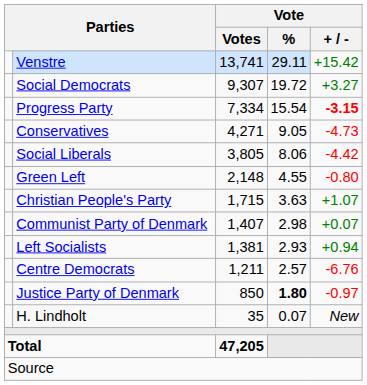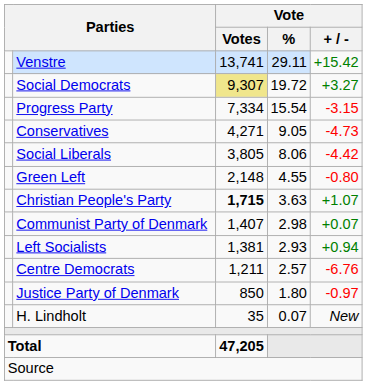(246, 85) no background -> (246, 85) khaki background
(342, 108) bold -> (342, 108) normal
(246, 200) normal -> (246, 200) bold
(293, 293) bold -> (293, 293) normal
